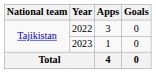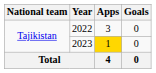(108, 44) no background -> (108, 44) gold background
